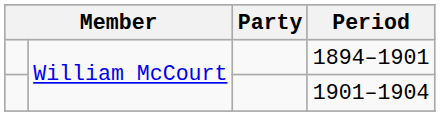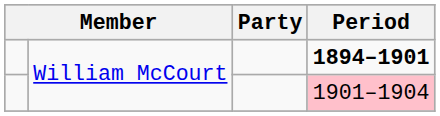(371, 58) normal -> (371, 58) bold
(371, 93) no background -> (371, 93) pink background
